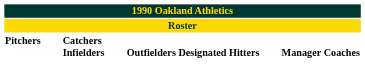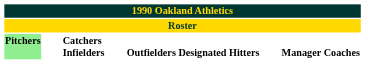(23, 40) no background -> (23, 40) lightgreen background
